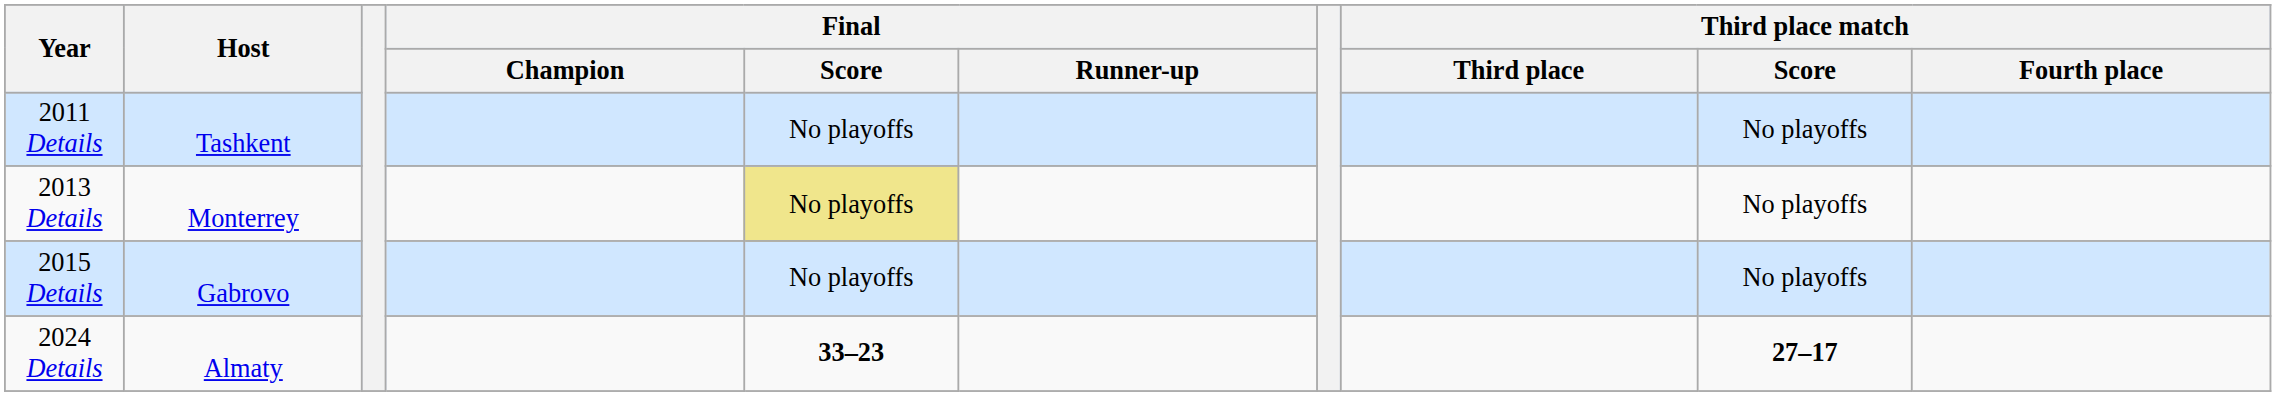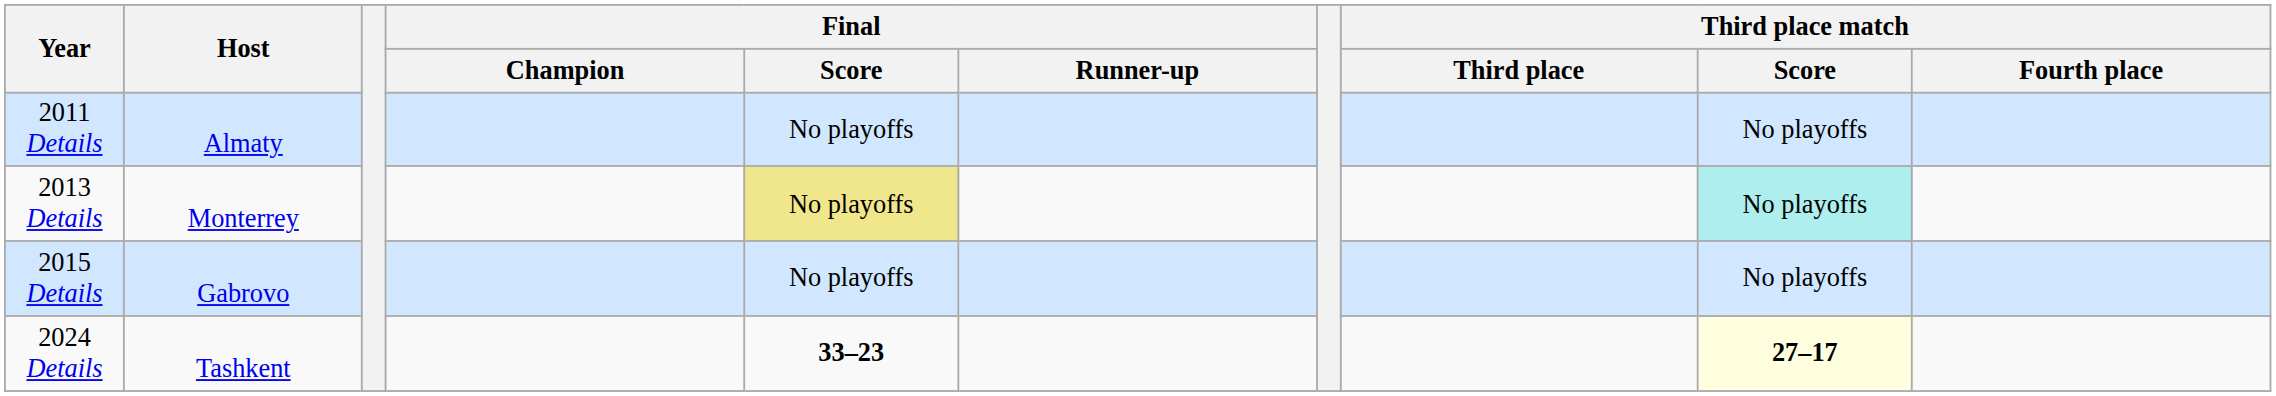(243, 144) Tashkent -> (243, 144) Almaty
(1805, 203) no background -> (1805, 203) paleturquoise background
(243, 368) Almaty -> (243, 368) Tashkent
(1805, 352) no background -> (1805, 352) lightyellow background
